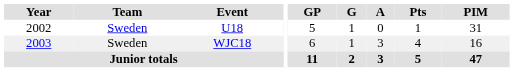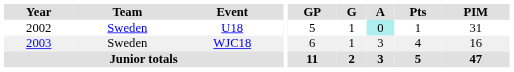(380, 27) no background -> (380, 27) paleturquoise background
